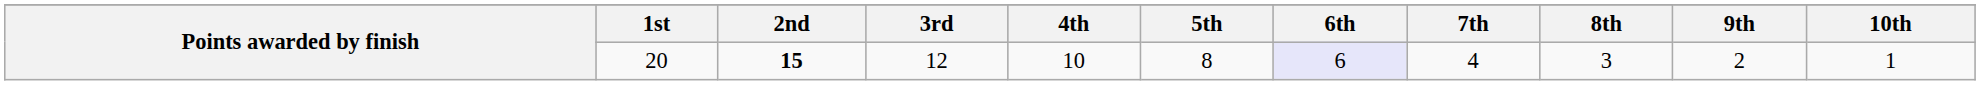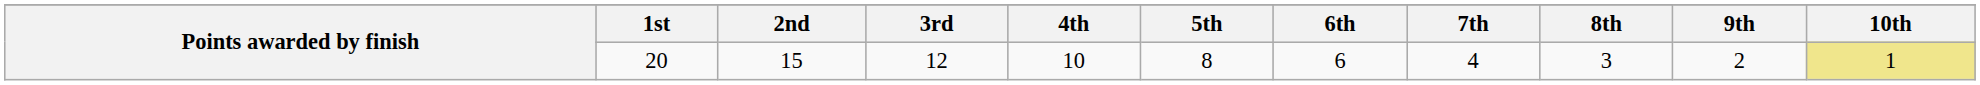(792, 60) bold -> (792, 60) normal
(1340, 60) lavender background -> (1340, 60) no background
(1891, 60) no background -> (1891, 60) khaki background
